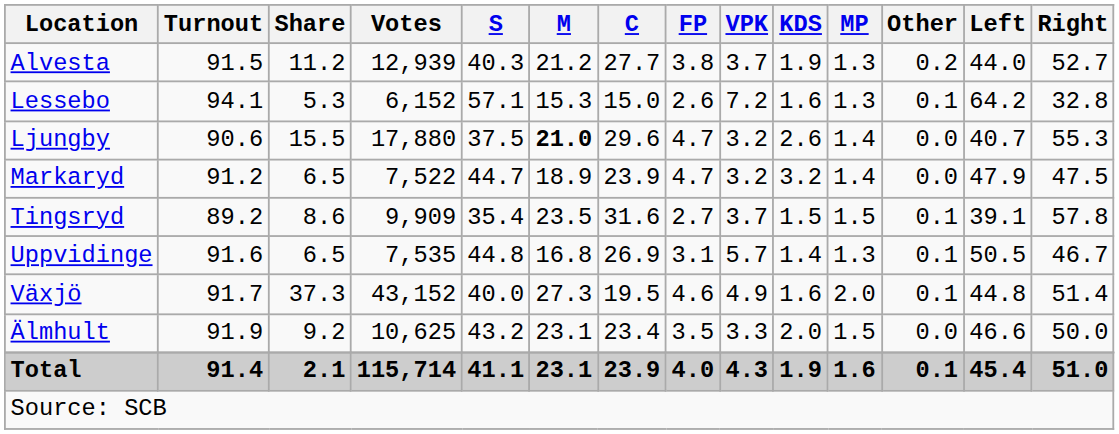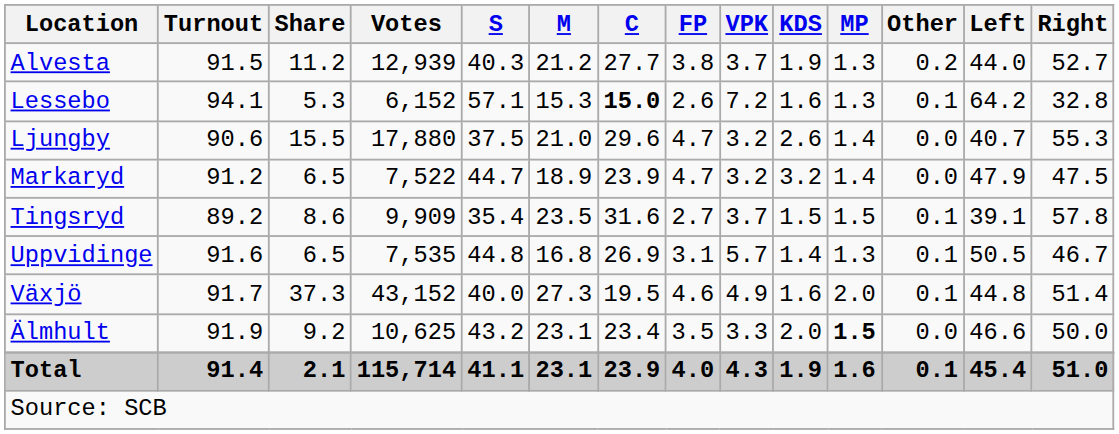(632, 101) normal -> (632, 101) bold
(564, 140) bold -> (564, 140) normal
(854, 333) normal -> (854, 333) bold
